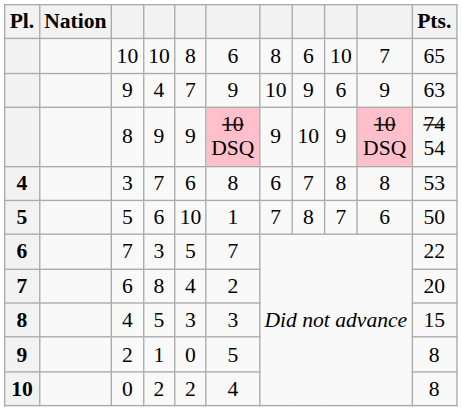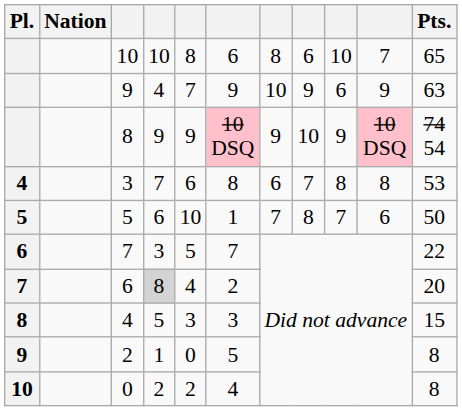(159, 285) no background -> (159, 285) lightgrey background
